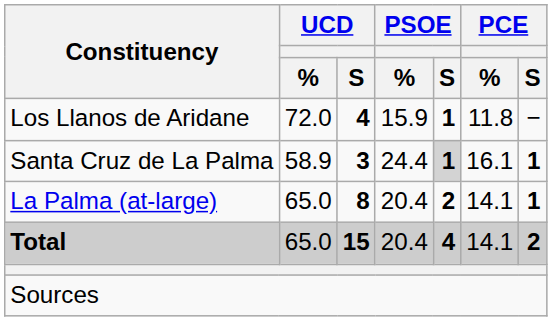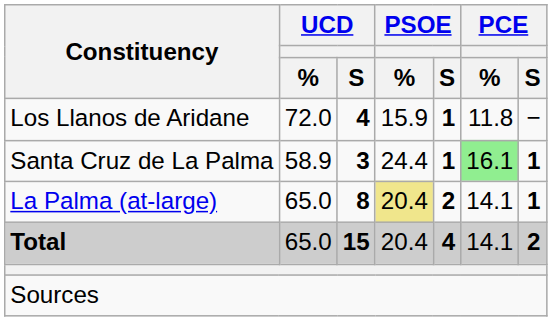(448, 160) lightgrey background -> (448, 160) no background
(490, 160) no background -> (490, 160) lightgreen background
(404, 201) no background -> (404, 201) khaki background
